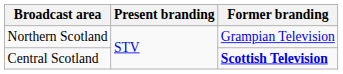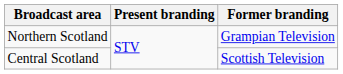(274, 58) bold -> (273, 58) normal
